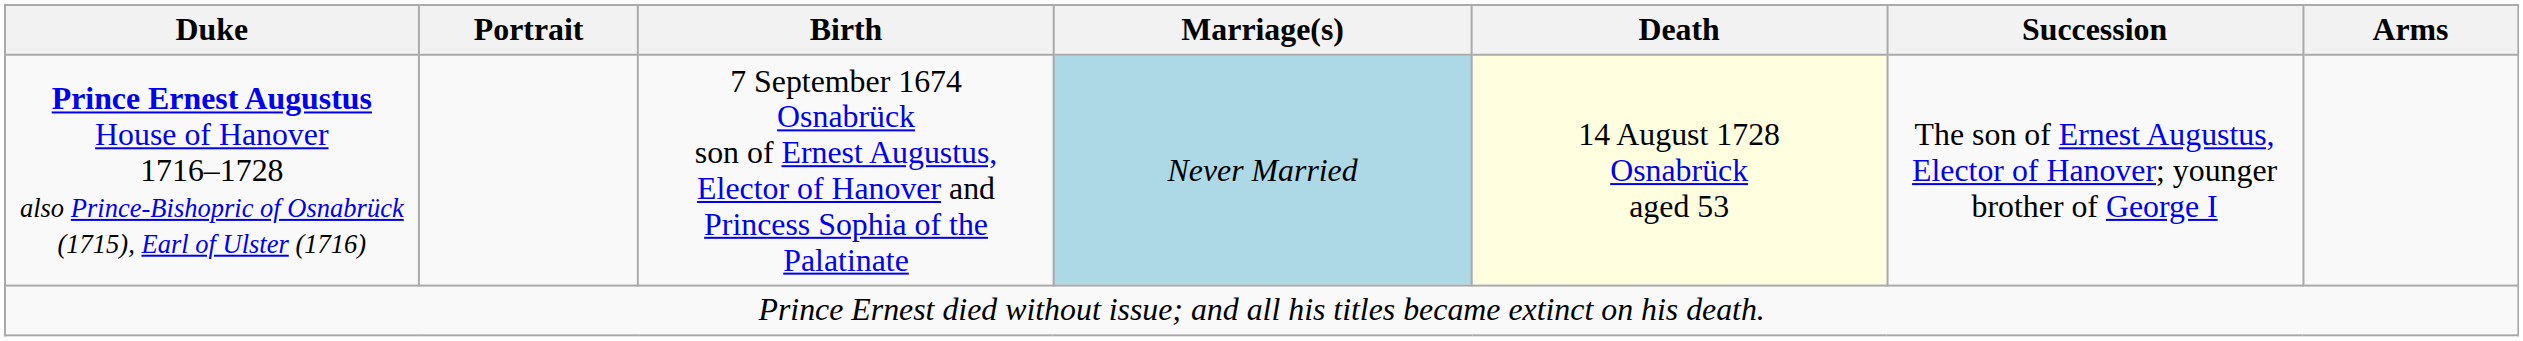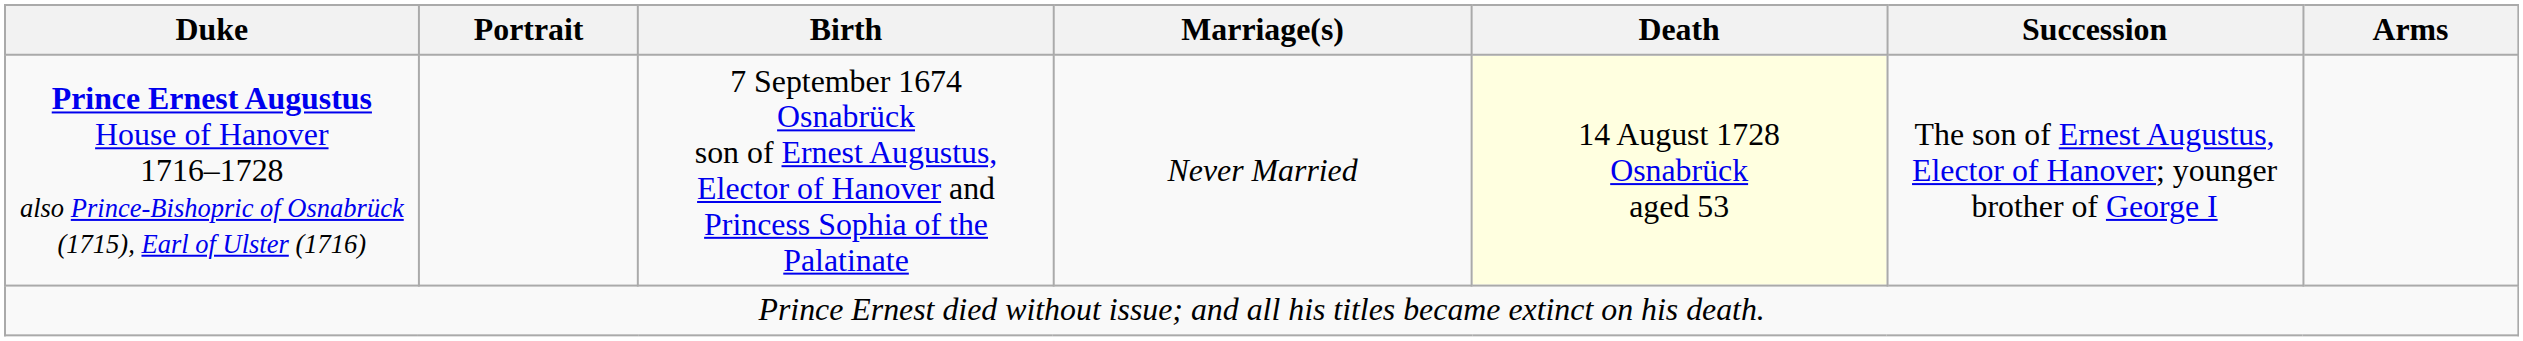(1263, 169) lightblue background -> (1263, 169) no background
